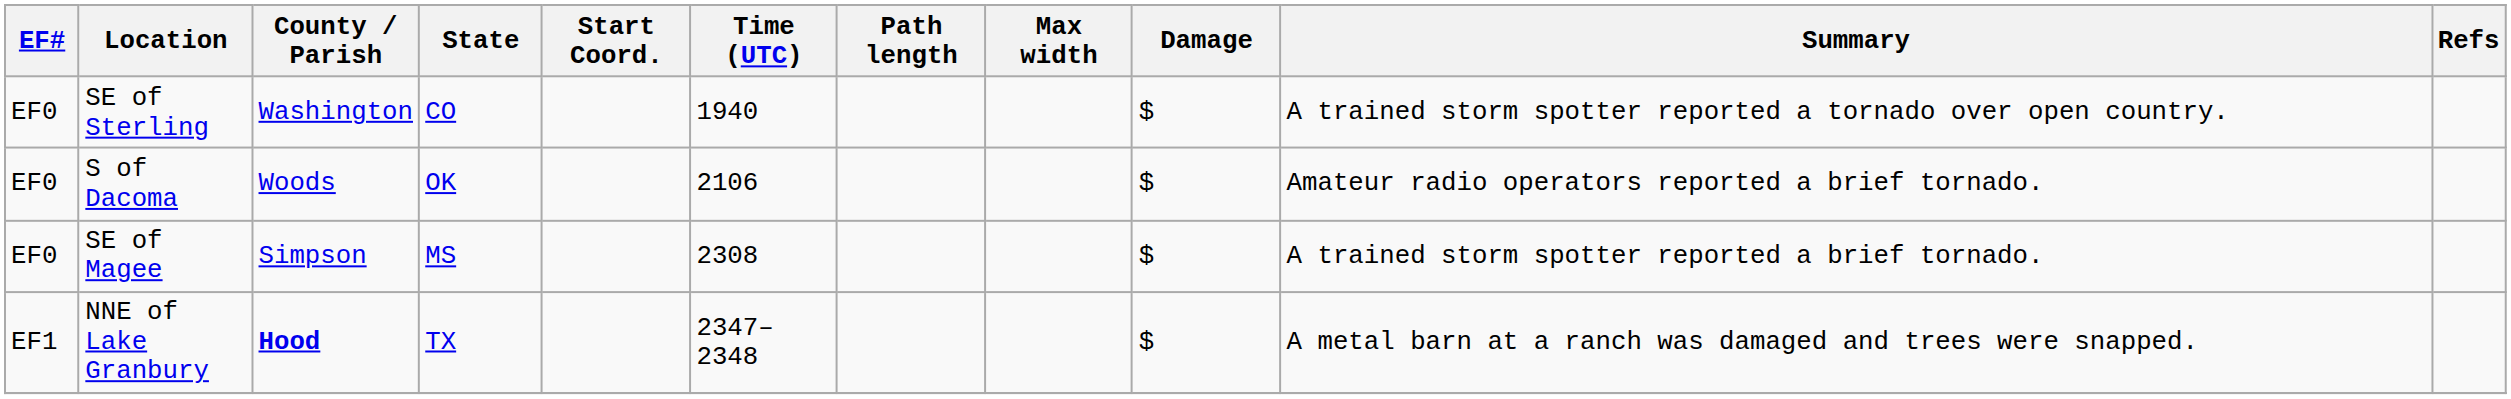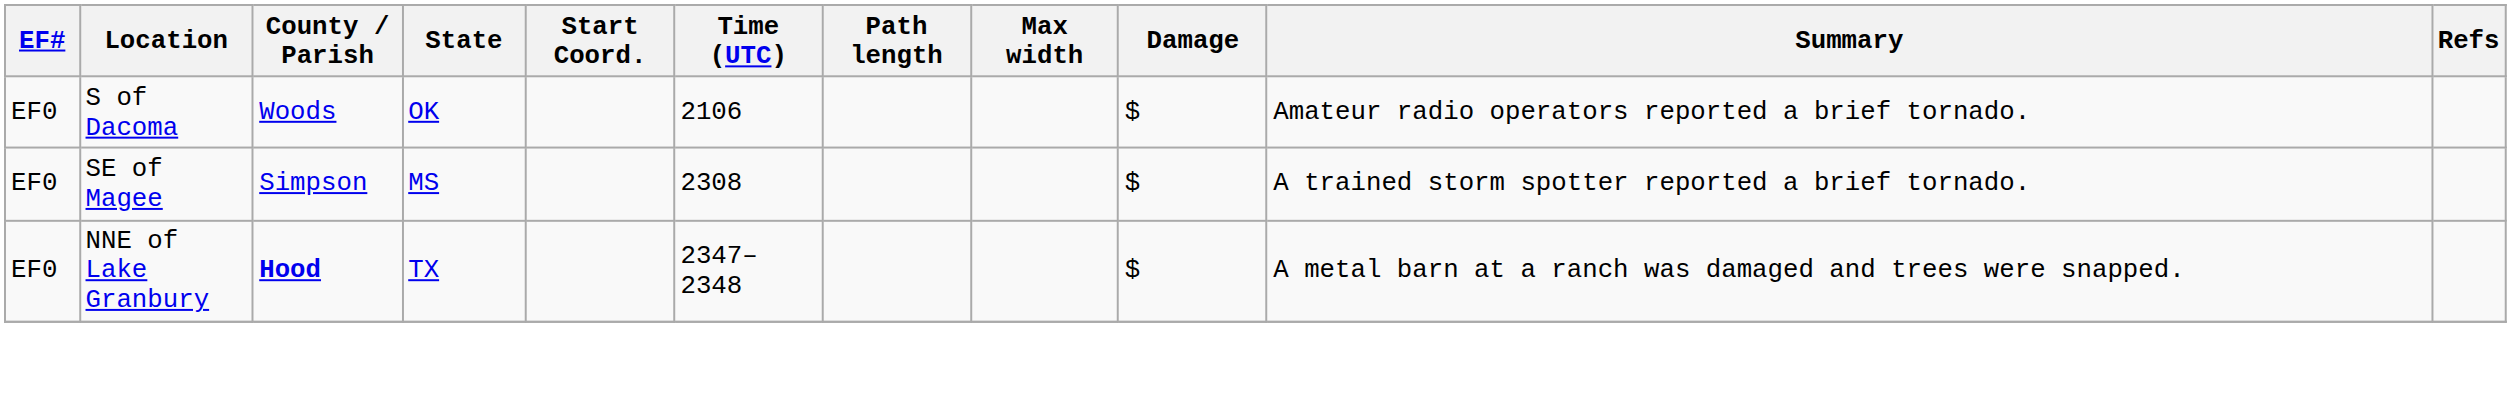- row: (147, 112)
(34, 342) EF1 -> (34, 271) EF0
